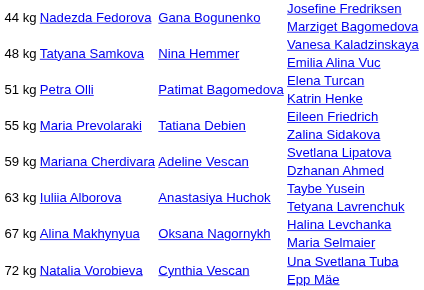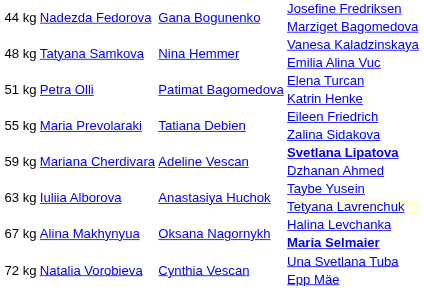(339, 153) normal -> (343, 153) bold
(346, 207) no background -> (346, 207) lightyellow background
(331, 243) normal -> (333, 243) bold
